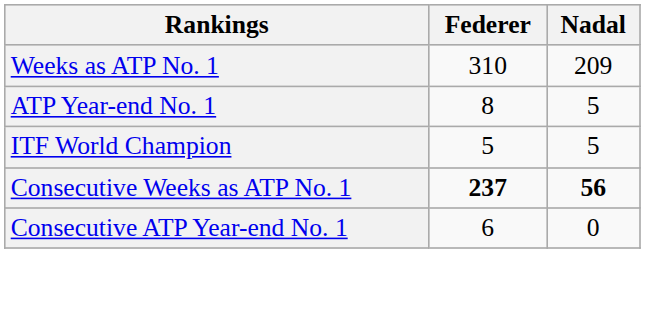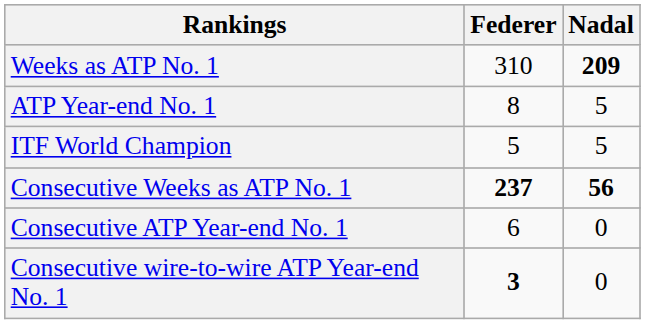(593, 65) normal -> (601, 65) bold
+ row: (215, 282)
